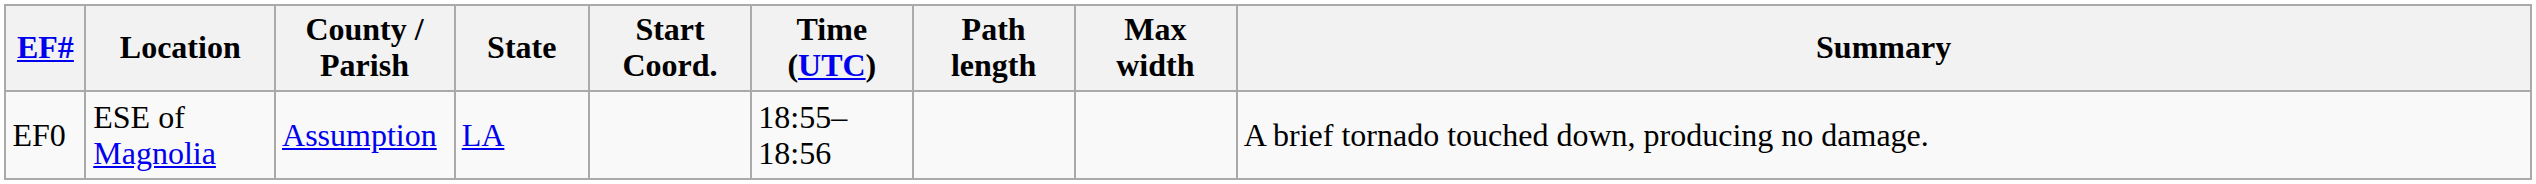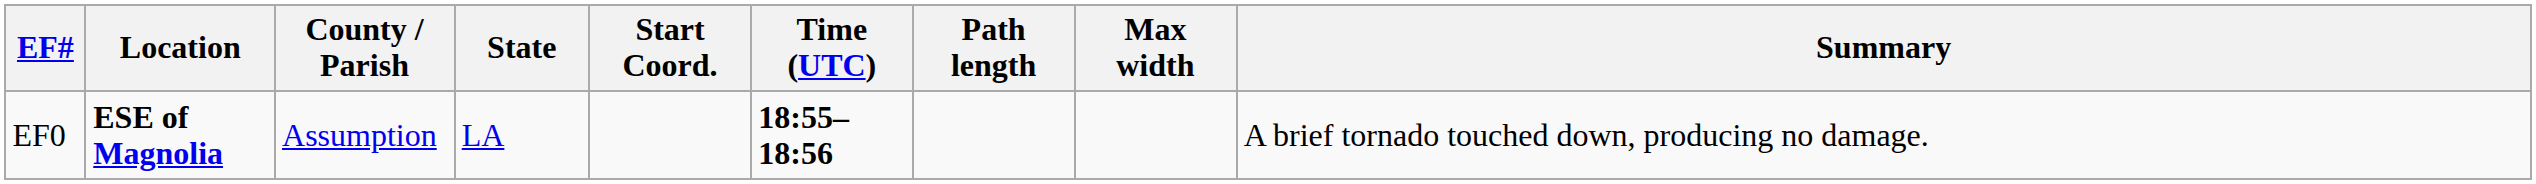(155, 134) normal -> (158, 134) bold
(803, 134) normal -> (804, 134) bold
